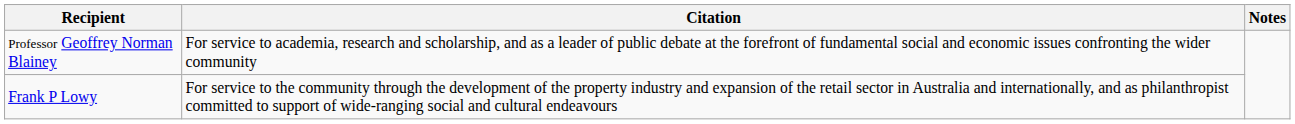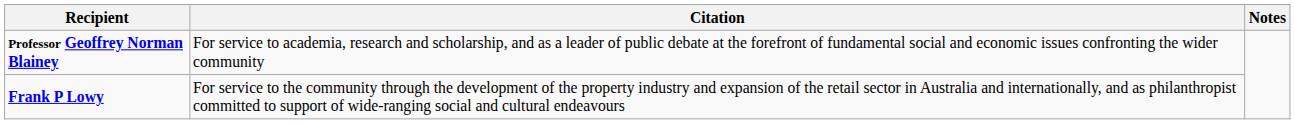(90, 52) normal -> (96, 52) bold
(53, 97) normal -> (56, 97) bold
